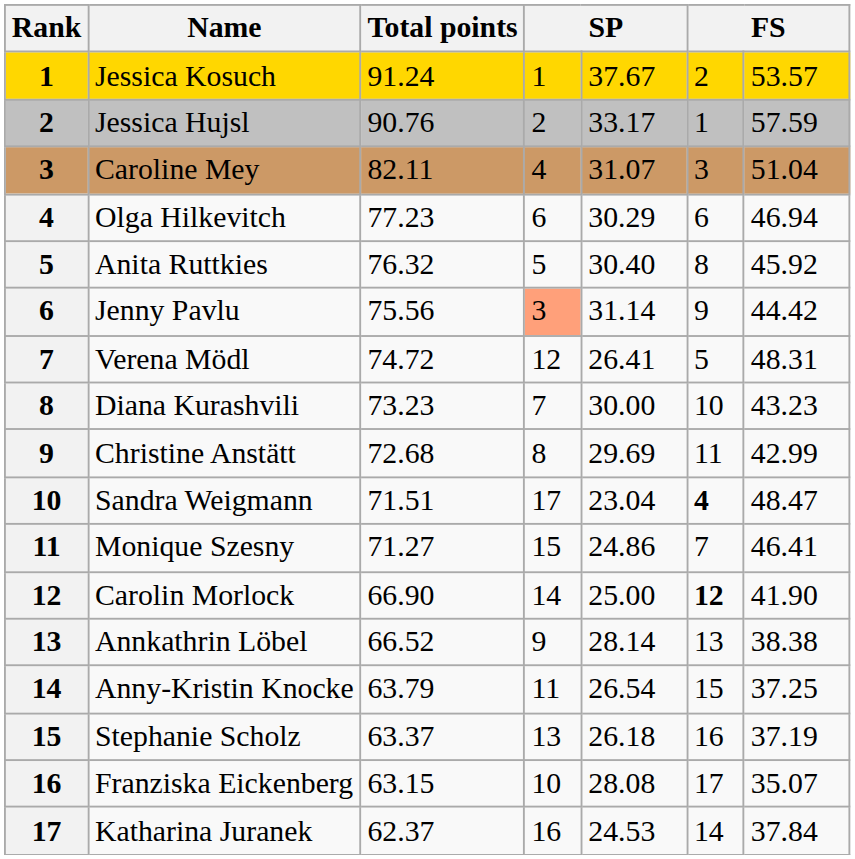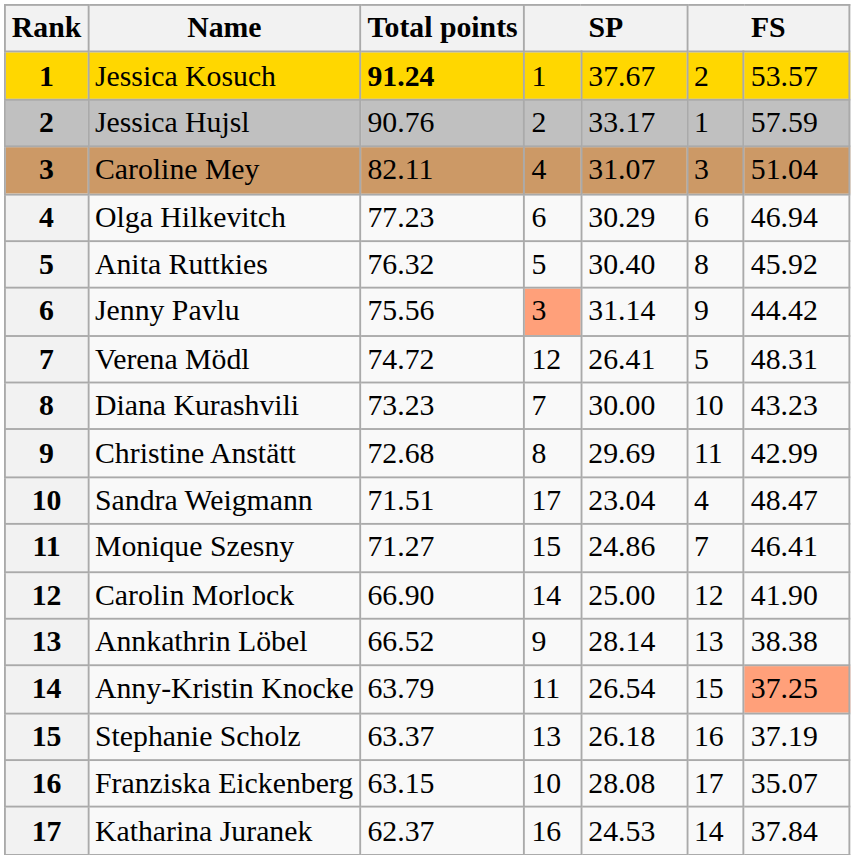(401, 75) normal -> (401, 75) bold
(701, 500) bold -> (701, 500) normal
(709, 594) bold -> (709, 594) normal
(784, 688) no background -> (784, 688) lightsalmon background
